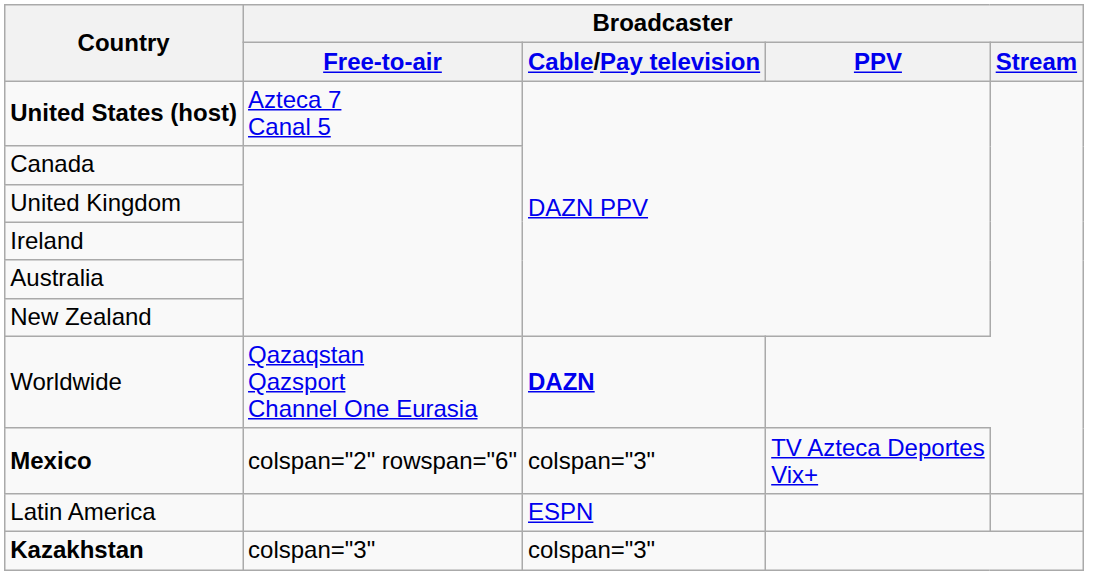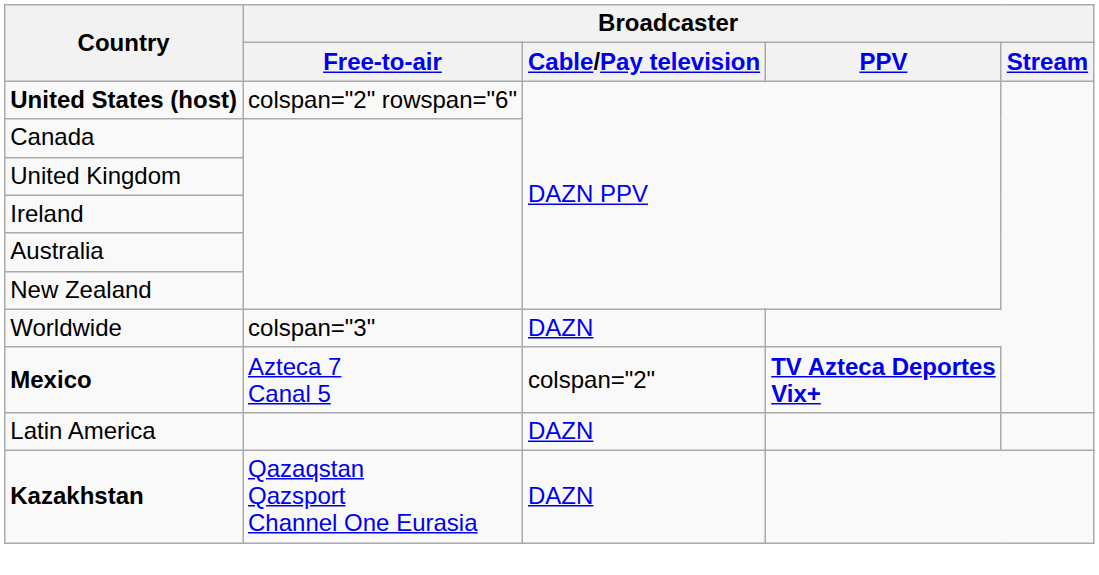(295, 113) Azteca 7 Canal 5 -> (382, 99) colspan="2" rowspan="6"
(363, 382) Qazaqstan Qazsport Channel One Eurasia -> (312, 328) colspan="3"
(561, 382) bold -> (561, 328) normal
(382, 460) colspan="2" rowspan="6" -> (295, 379) Azteca 7 Canal 5
(592, 460) colspan="3" -> (592, 379) colspan="2"
(878, 460) normal -> (883, 379) bold
(561, 512) ESPN -> (561, 431) DAZN
(312, 550) colspan="3" -> (363, 496) Qazaqstan Qazsport Channel One Eurasia
(592, 550) colspan="3" -> (561, 496) DAZN
